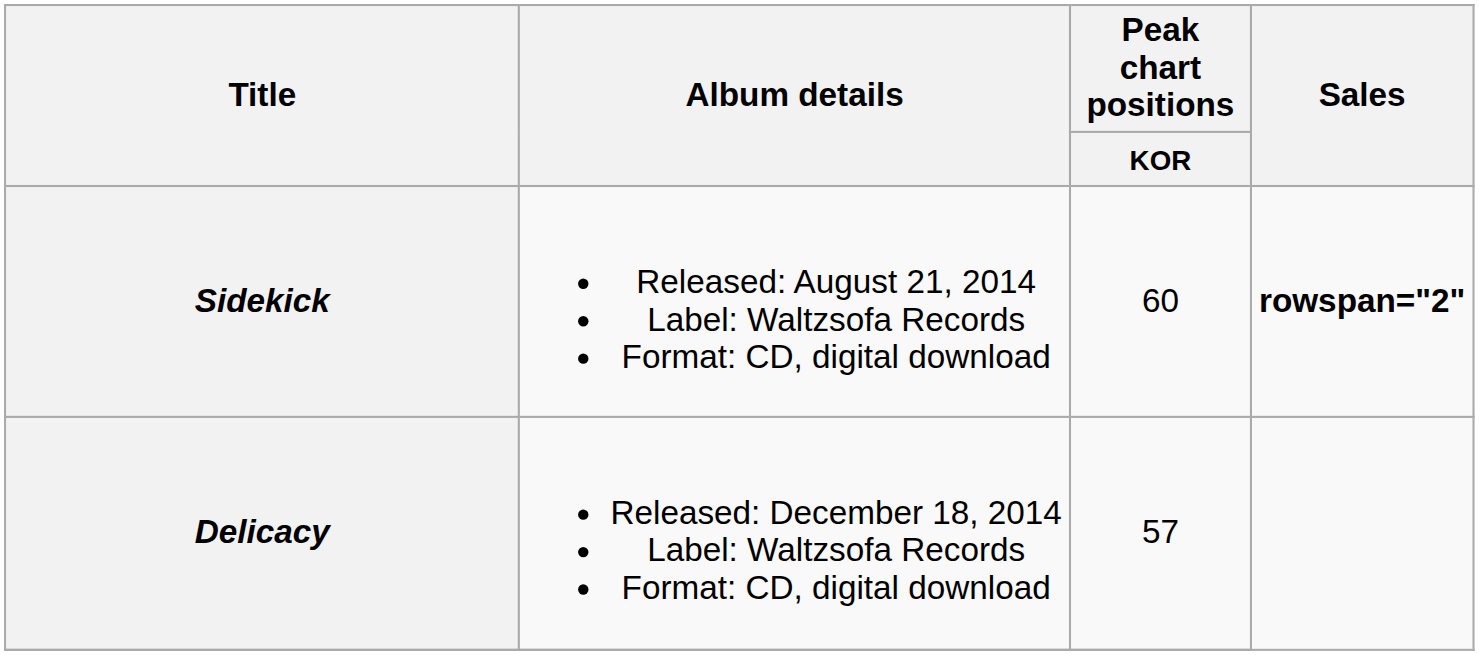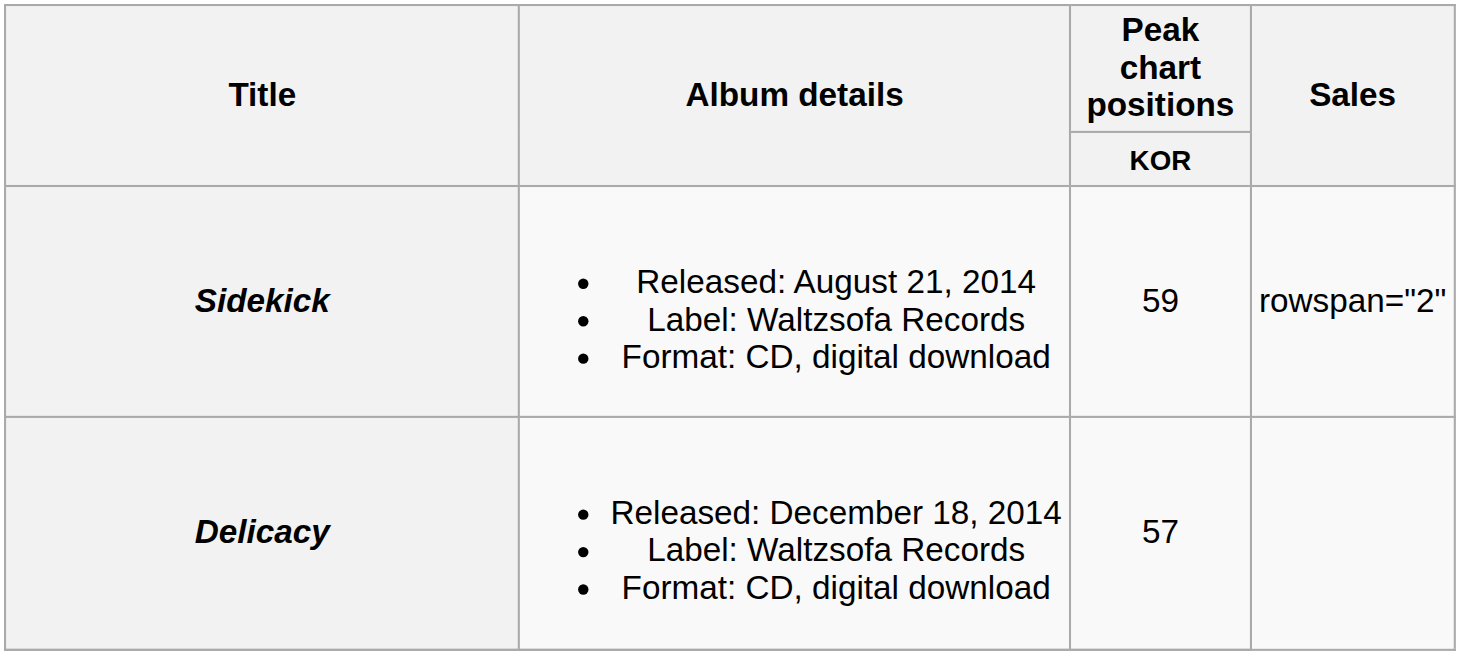(1160, 300) 60 -> (1160, 300) 59
(1362, 300) bold -> (1353, 300) normal
